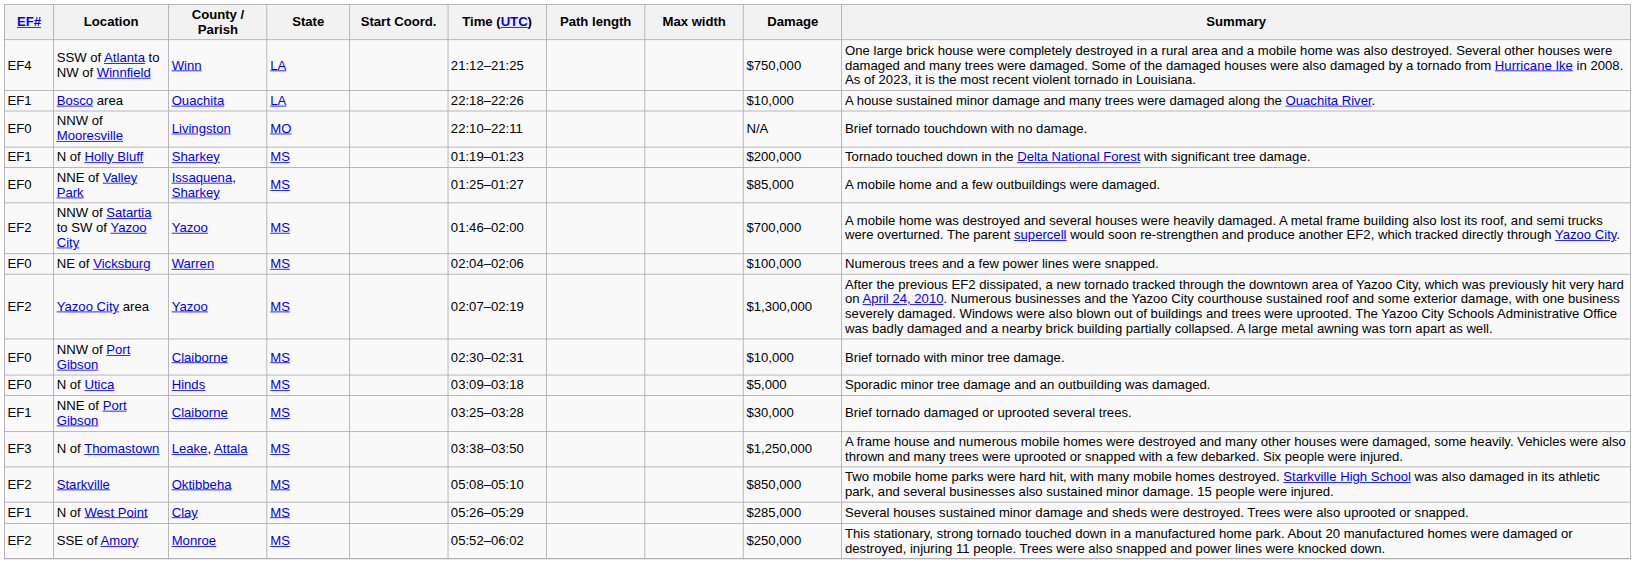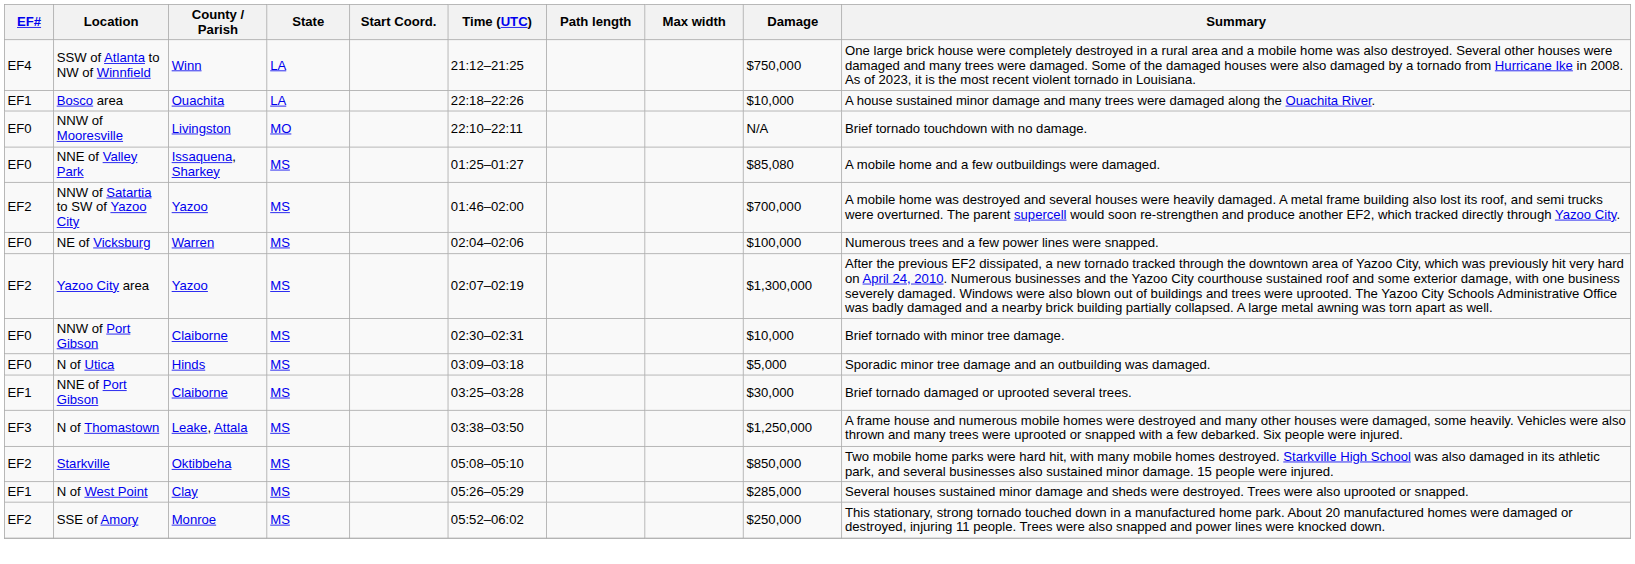- row: (100, 157)
(770, 185) $85,000 -> (770, 164) $85,080
